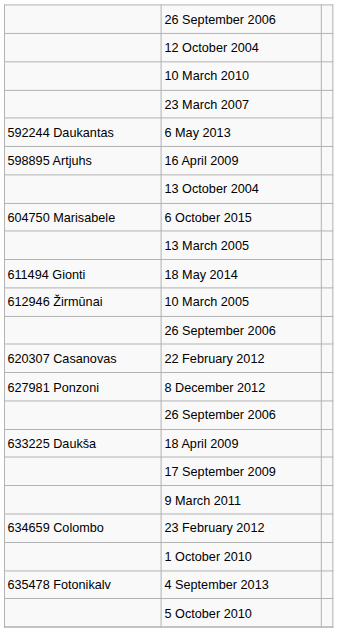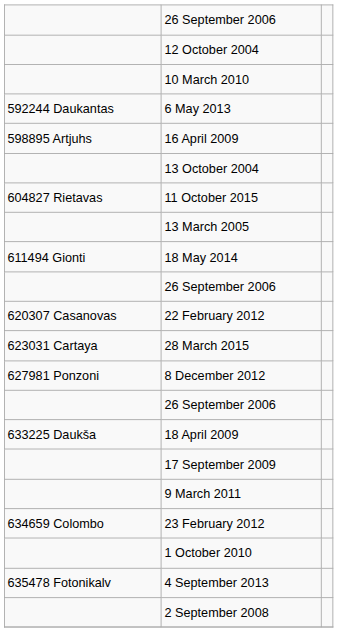- row: (83, 104)
- row: (61, 217)
+ row: (55, 198)
- row: (55, 302)
+ row: (52, 346)
+ row: (83, 612)
- row: (83, 613)
